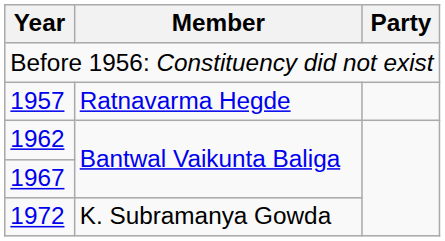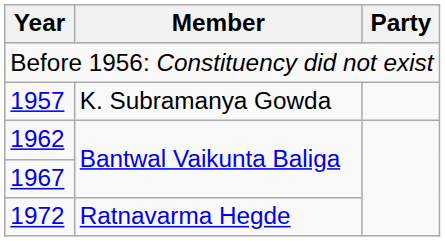(185, 100) Ratnavarma Hegde -> (205, 100) K. Subramanya Gowda
(205, 216) K. Subramanya Gowda -> (185, 216) Ratnavarma Hegde
